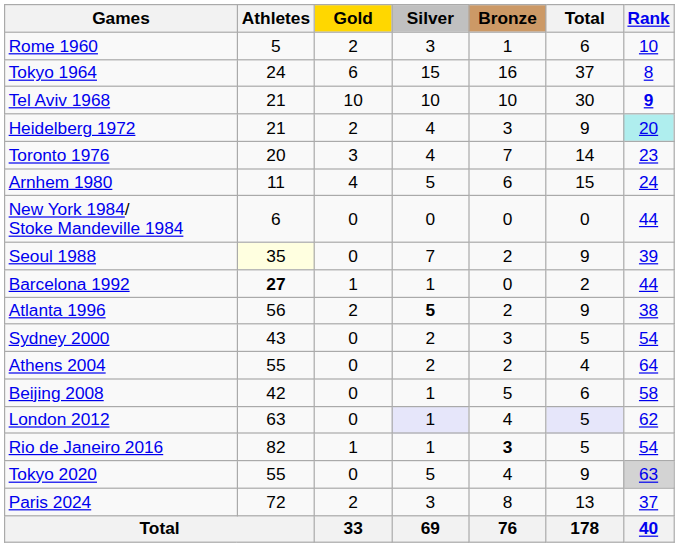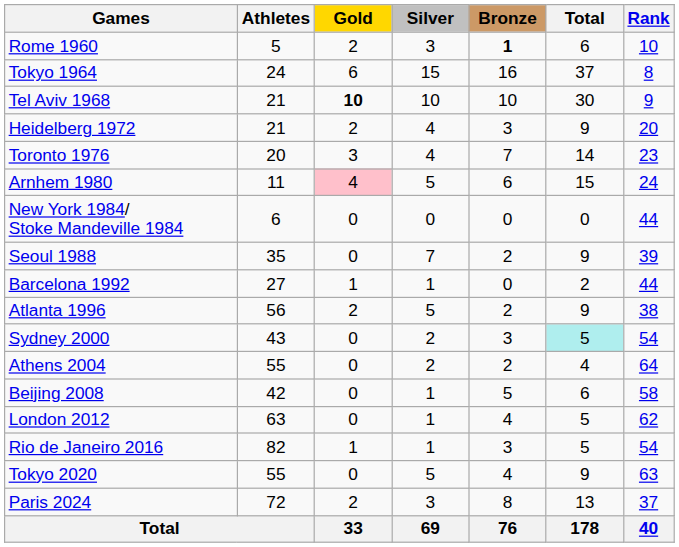(508, 46) normal -> (508, 46) bold
(353, 101) normal -> (353, 101) bold
(649, 101) bold -> (649, 101) normal
(649, 128) paleturquoise background -> (649, 128) no background
(353, 182) no background -> (353, 182) pink background
(276, 256) lightyellow background -> (276, 256) no background
(276, 284) bold -> (276, 284) normal
(430, 311) bold -> (430, 311) normal
(585, 338) no background -> (585, 338) paleturquoise background
(430, 420) lavender background -> (430, 420) no background
(585, 420) lavender background -> (585, 420) no background
(508, 447) bold -> (508, 447) normal
(649, 475) lightgrey background -> (649, 475) no background
